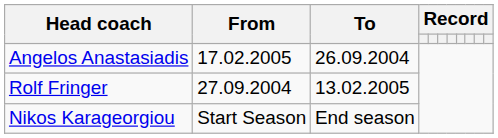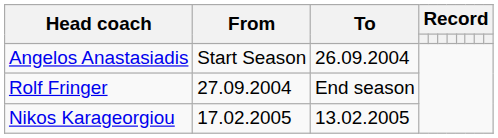(244, 58) 17.02.2005 -> (252, 58) Start Season
(362, 88) 13.02.2005 -> (365, 88) End season
(252, 118) Start Season -> (244, 118) 17.02.2005
(365, 118) End season -> (362, 118) 13.02.2005
